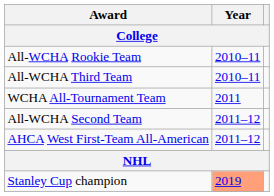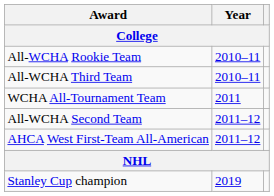(228, 181) lightsalmon background -> (228, 181) no background
